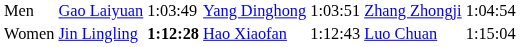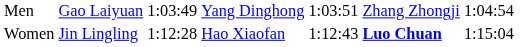(173, 33) bold -> (172, 33) normal
(401, 33) normal -> (402, 33) bold
